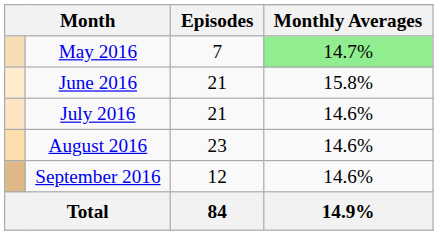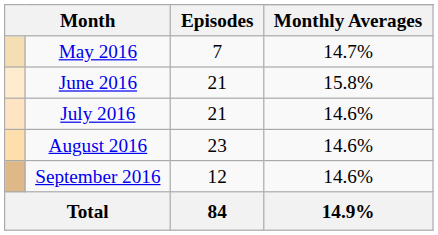(348, 51) lightgreen background -> (348, 51) no background
